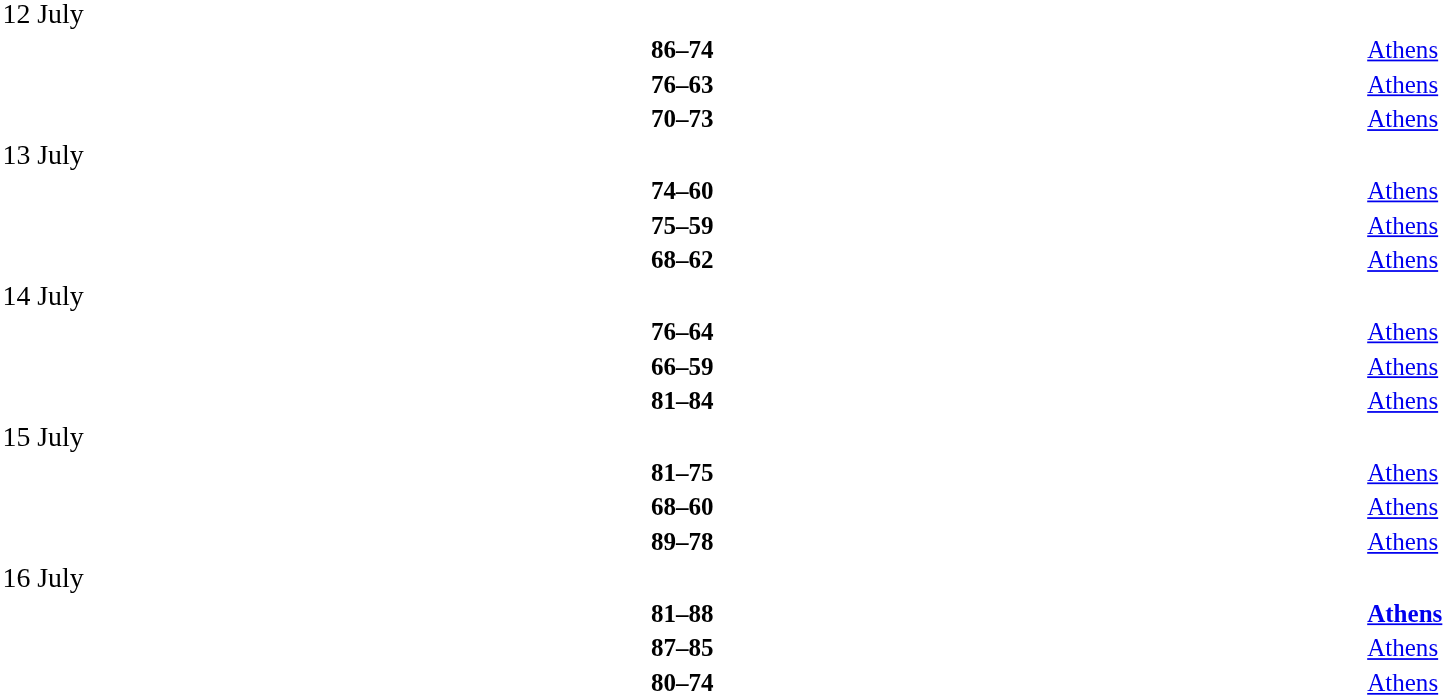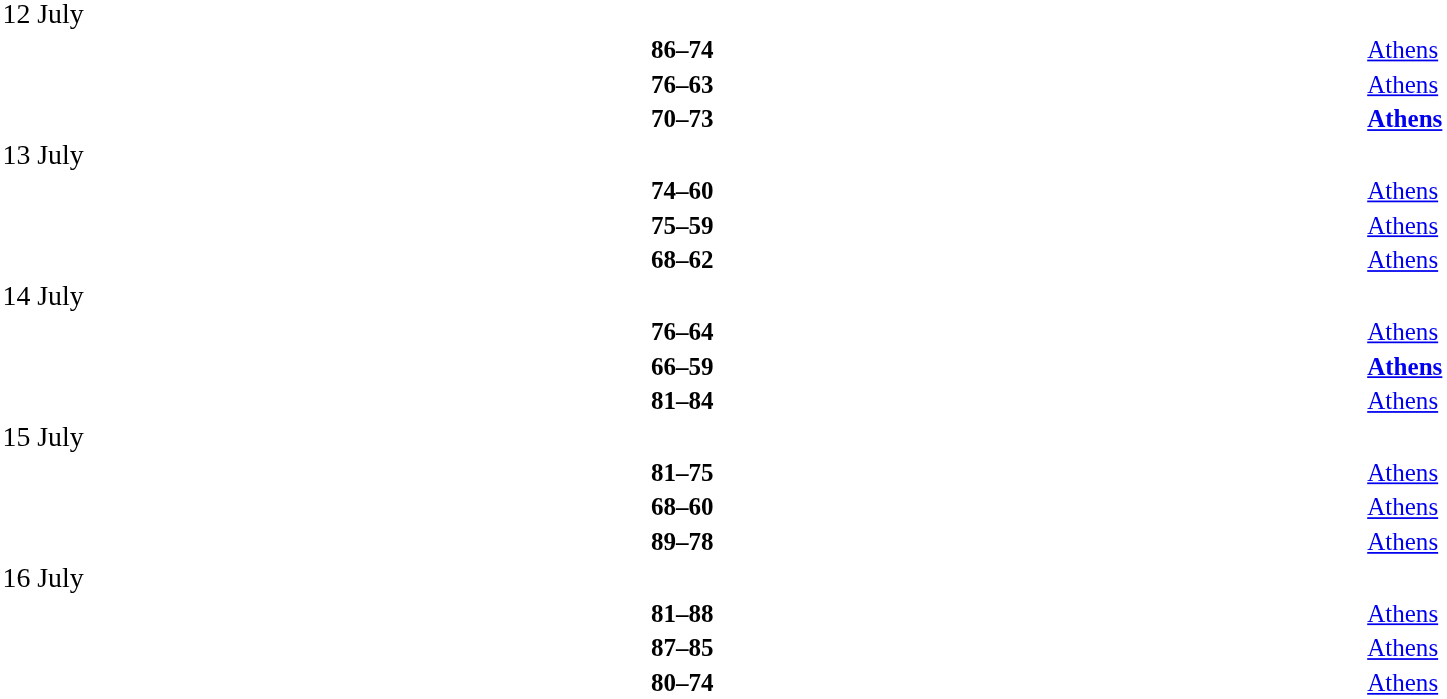(1403, 119) normal -> (1405, 119) bold
(1403, 366) normal -> (1405, 366) bold
(1405, 613) bold -> (1403, 613) normal
